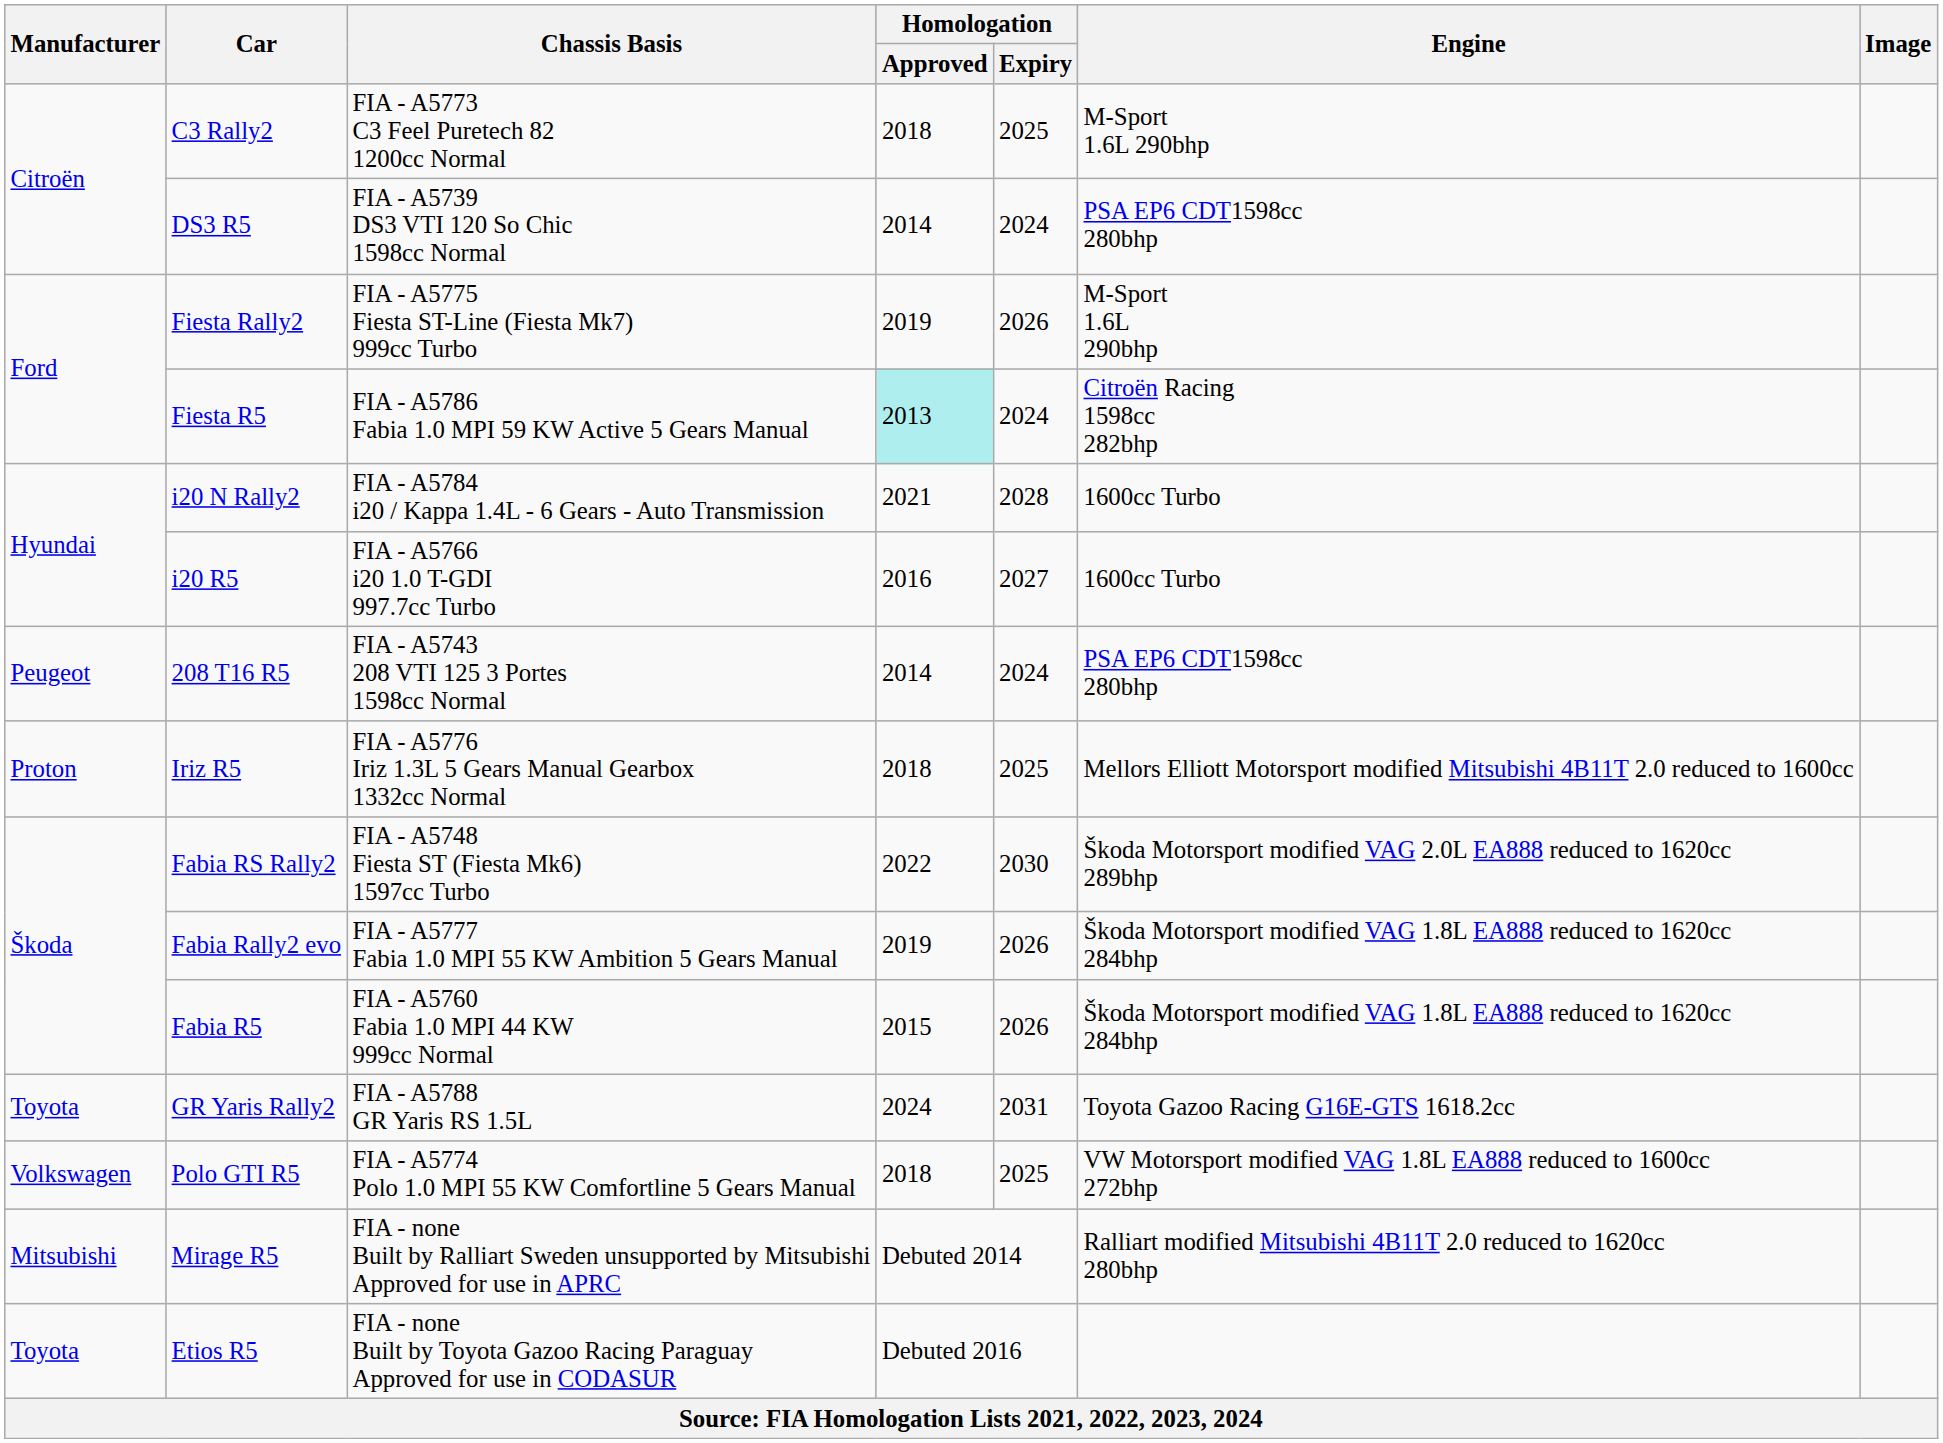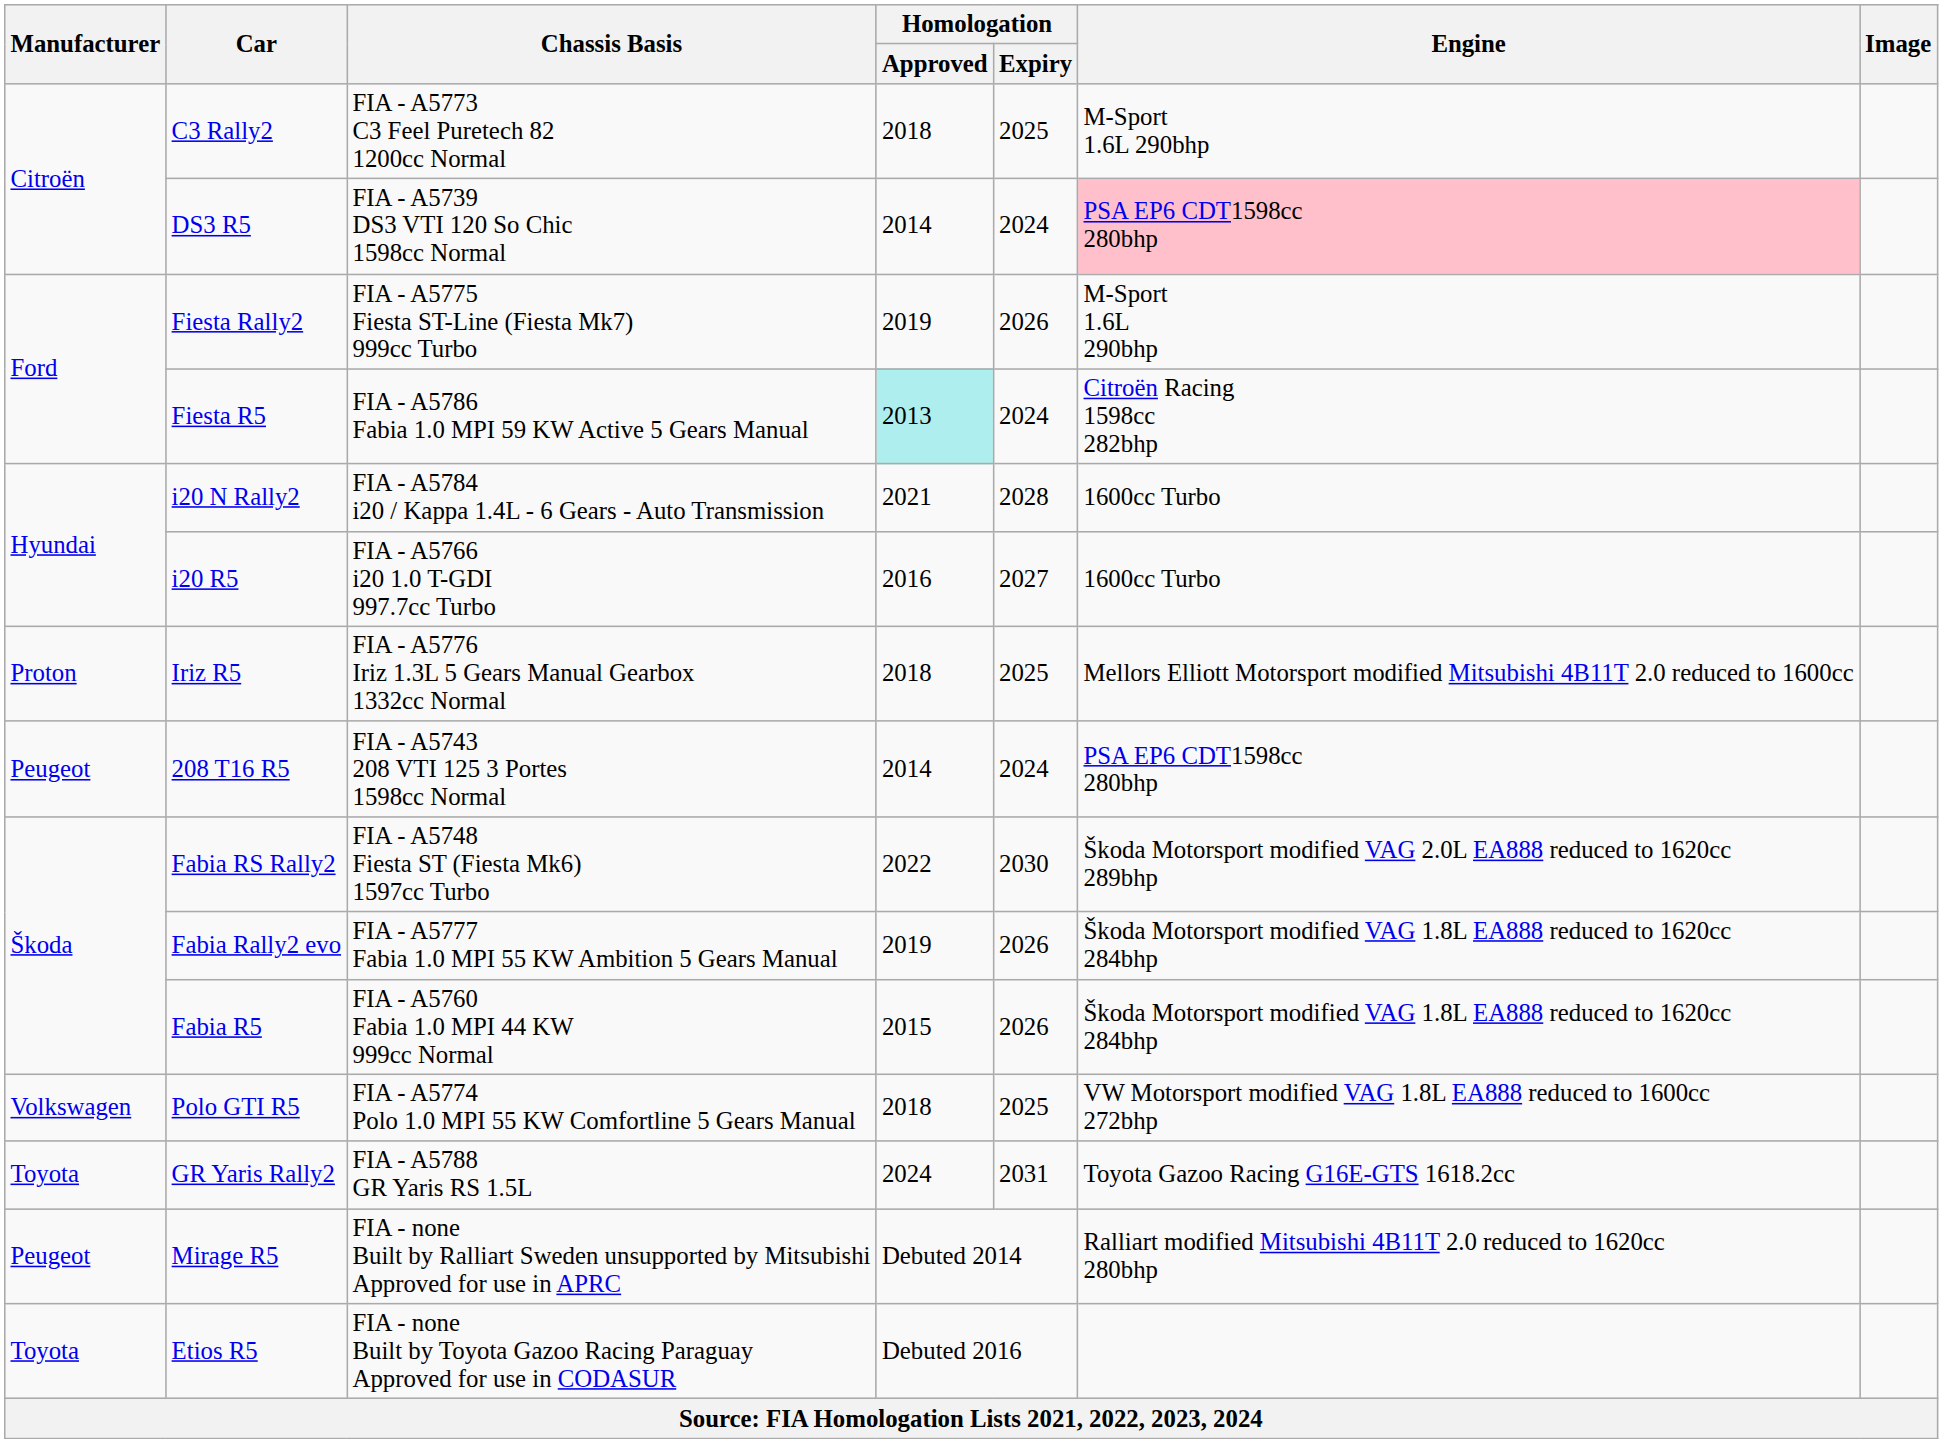(1193, 225) no background -> (1193, 225) pink background
rows swapped: (231, 673) <-> (206, 768)
rows swapped: (253, 1107) <-> (236, 1174)
(64, 1255) Mitsubishi -> (50, 1255) Peugeot
